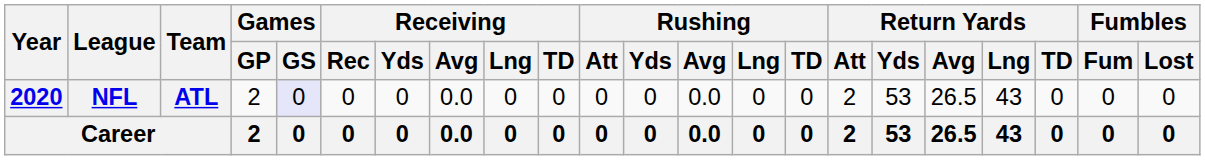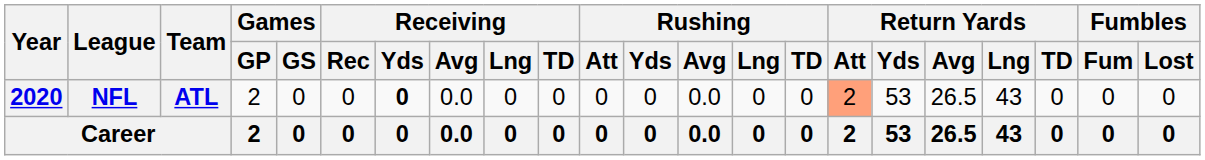(299, 97) lavender background -> (299, 97) no background
(402, 97) normal -> (402, 97) bold
(850, 97) no background -> (850, 97) lightsalmon background
